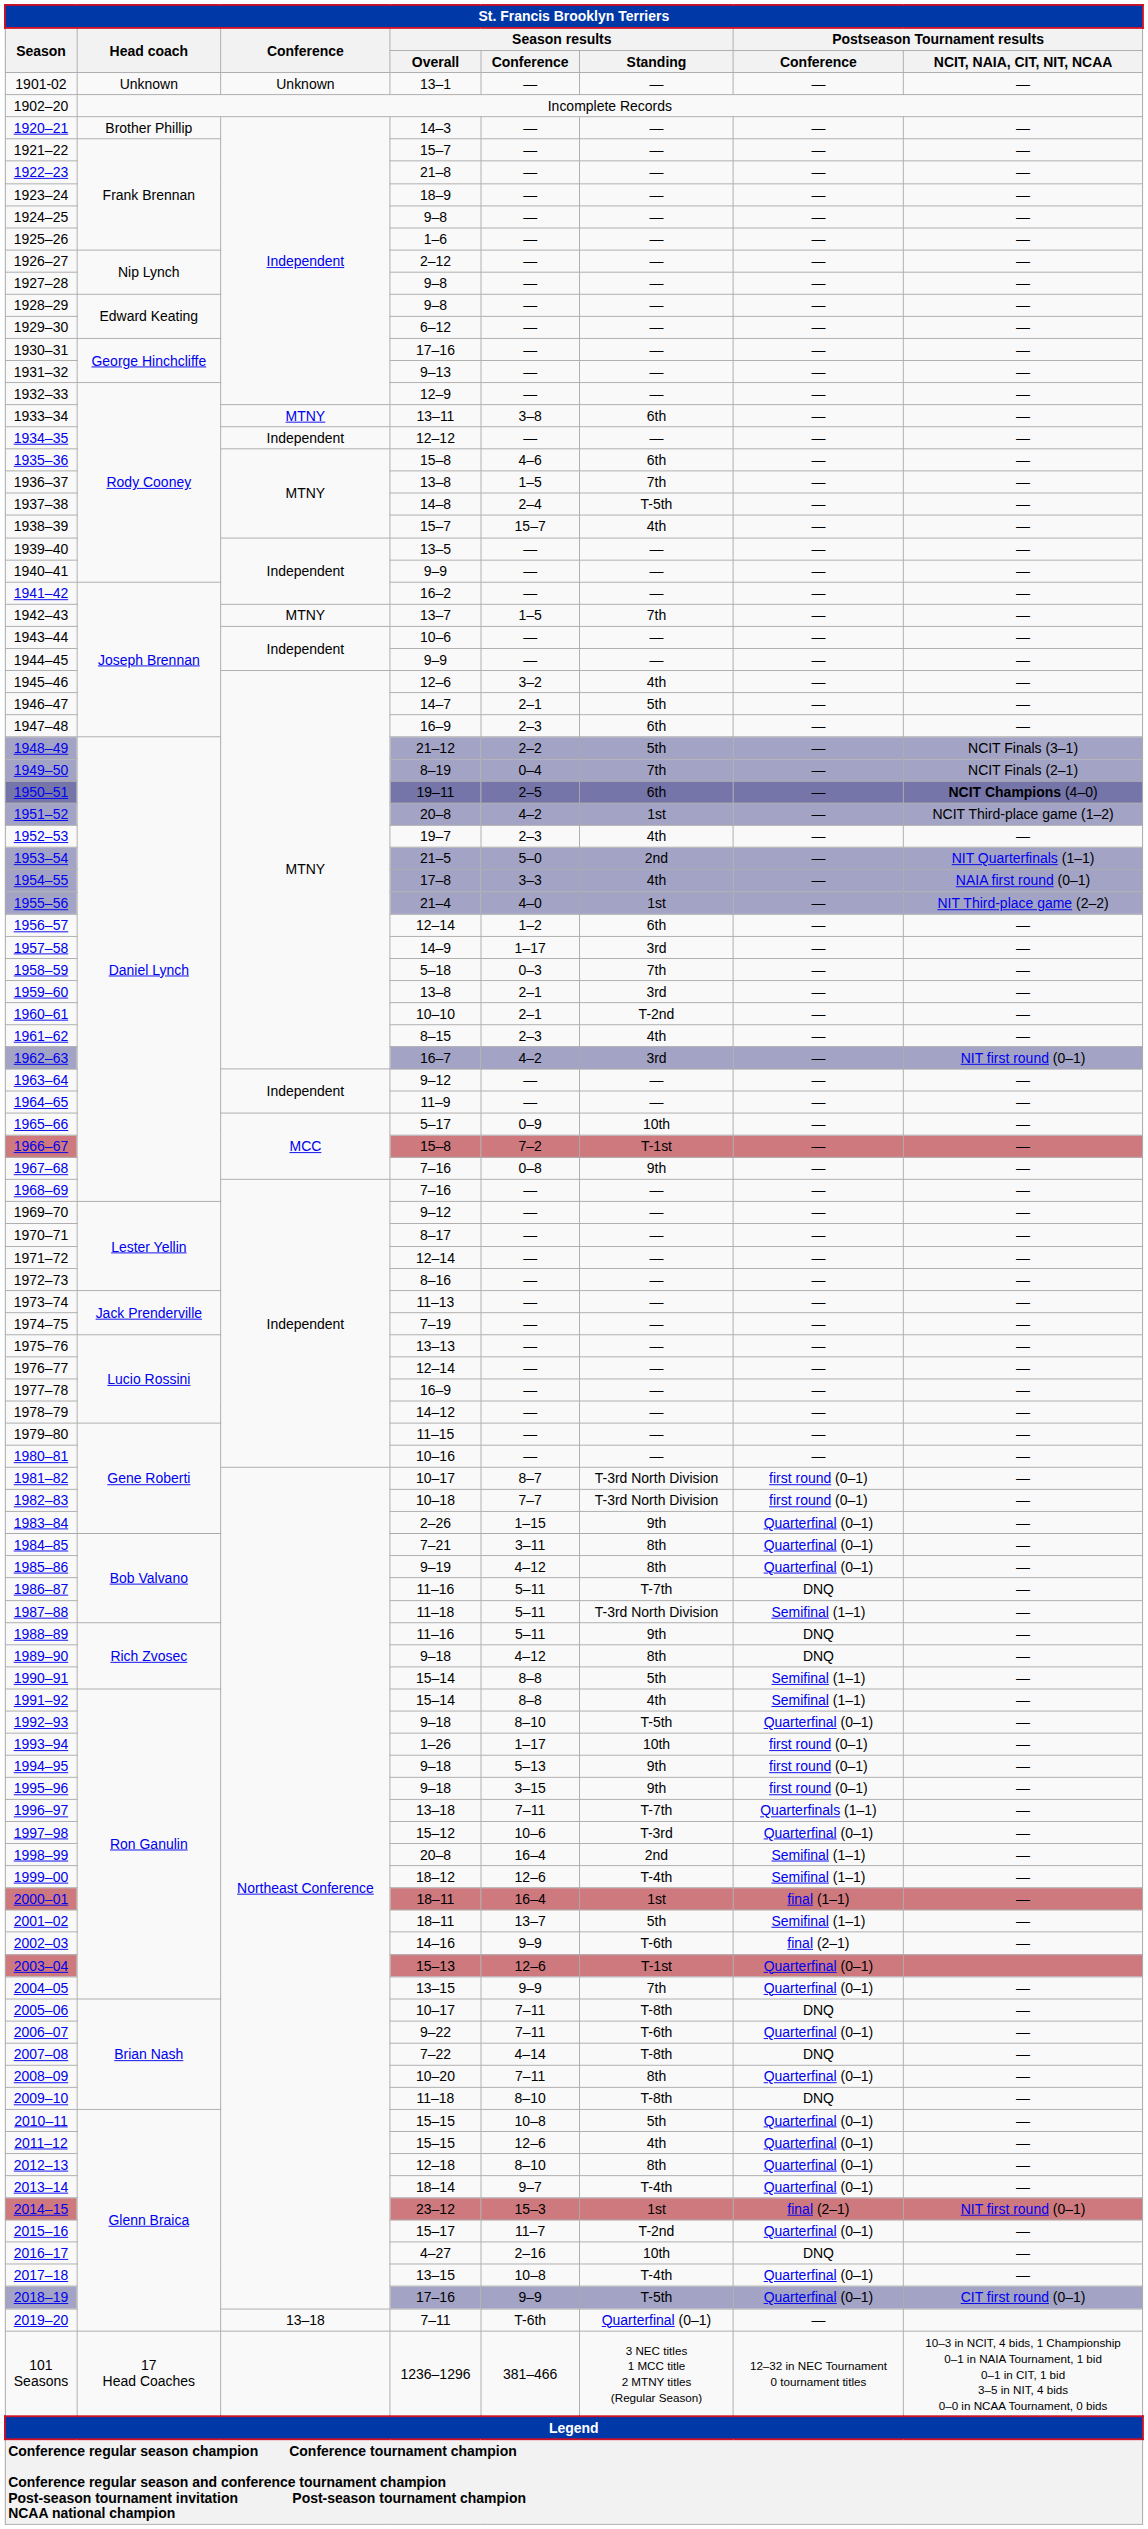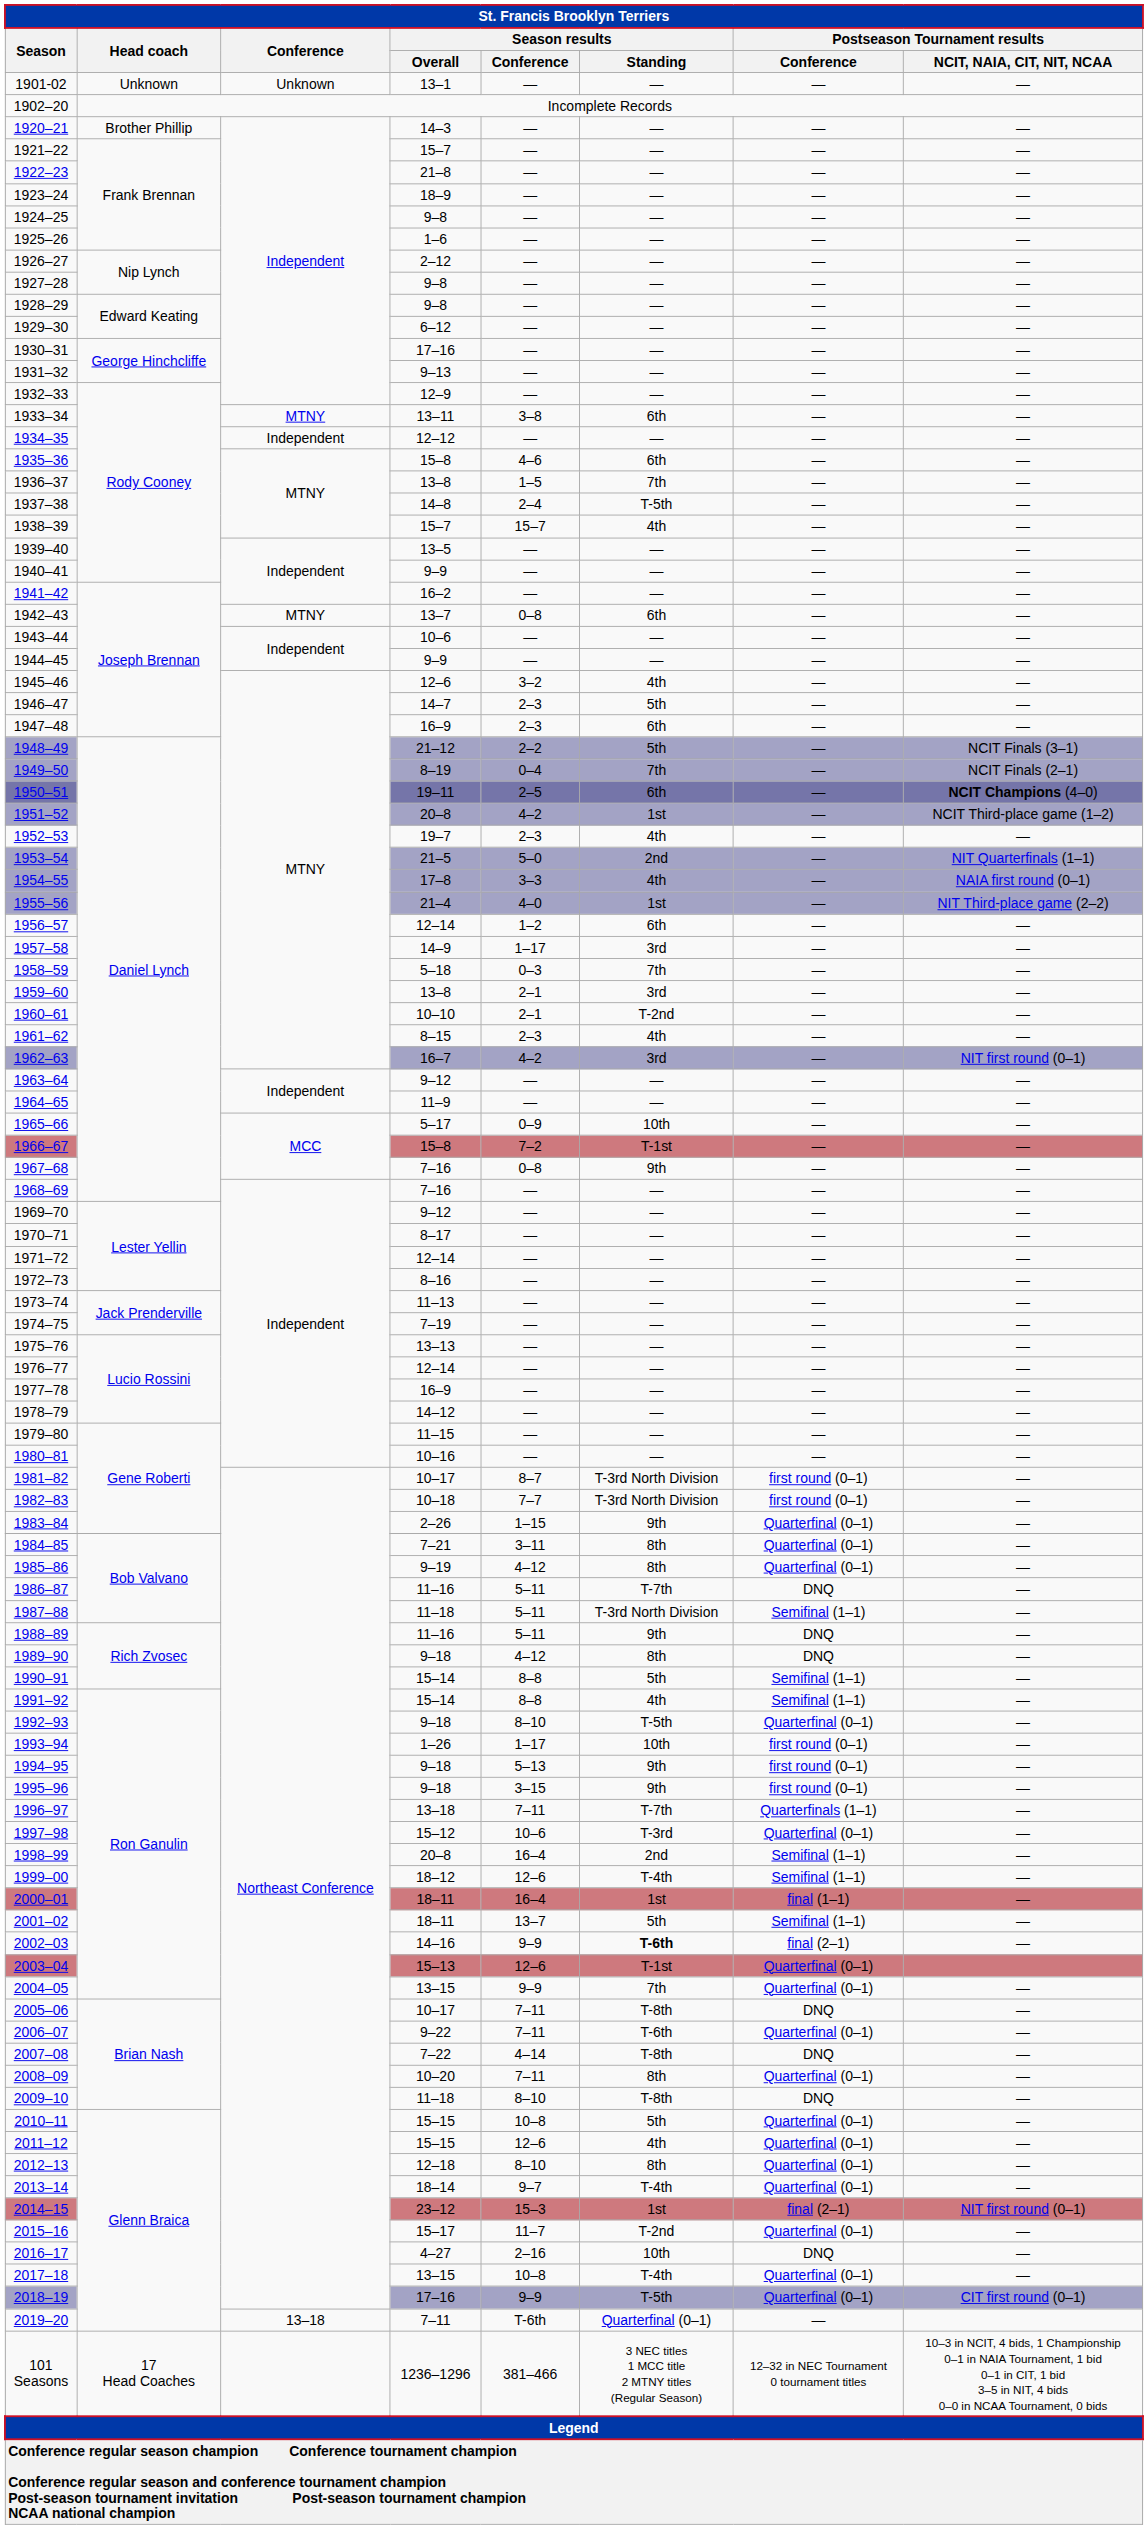(530, 615) 1–5 -> (530, 615) 0–8
(656, 615) 7th -> (656, 615) 6th
(530, 704) 2–1 -> (530, 704) 2–3
(656, 1944) normal -> (656, 1944) bold
